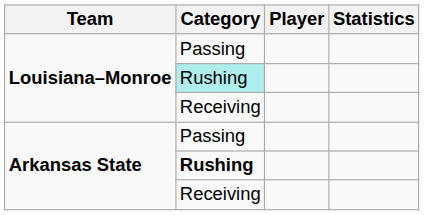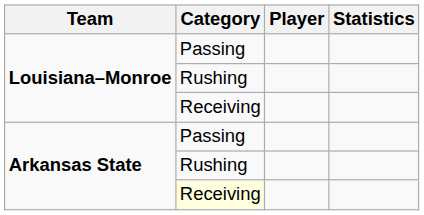(214, 77) paleturquoise background -> (214, 77) no background
(217, 165) bold -> (214, 165) normal
(220, 194) no background -> (220, 194) lightyellow background
